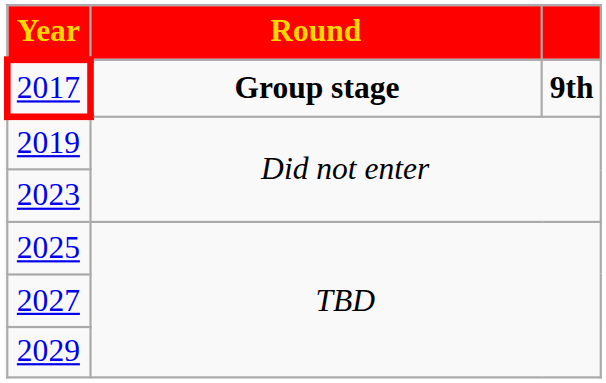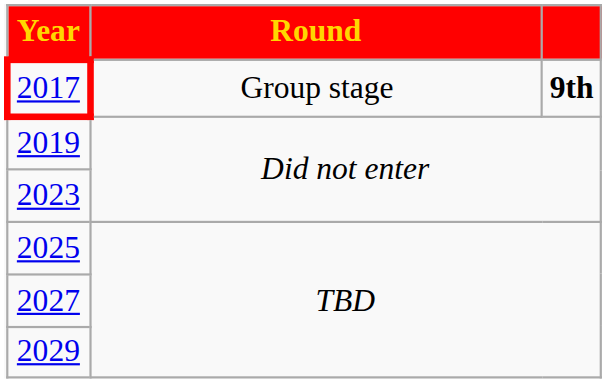(317, 87) bold -> (317, 87) normal
